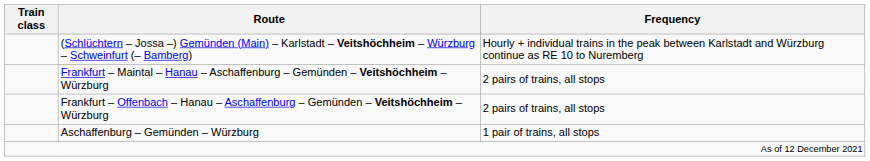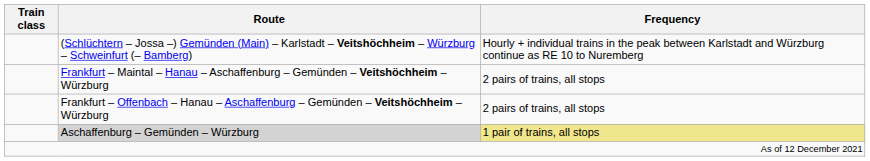(160, 132) no background -> (160, 132) lightgrey background
(541, 132) no background -> (541, 132) khaki background
